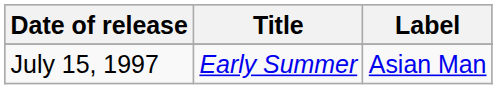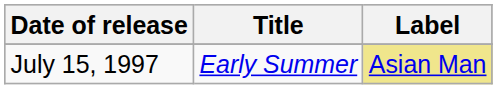(428, 64) no background -> (428, 64) khaki background
